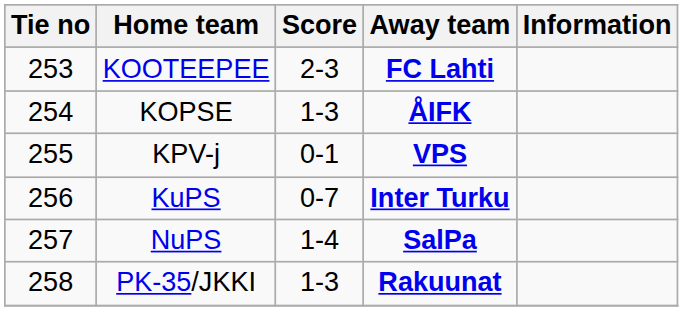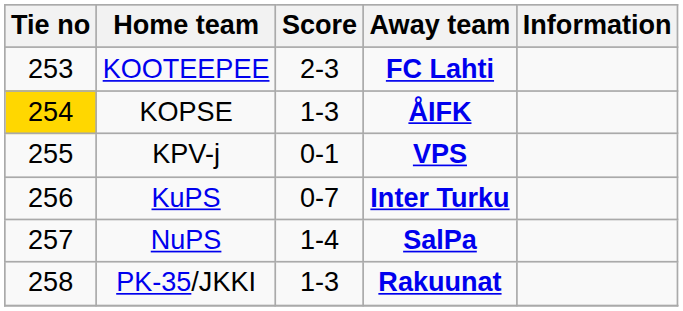(51, 111) no background -> (51, 111) gold background
